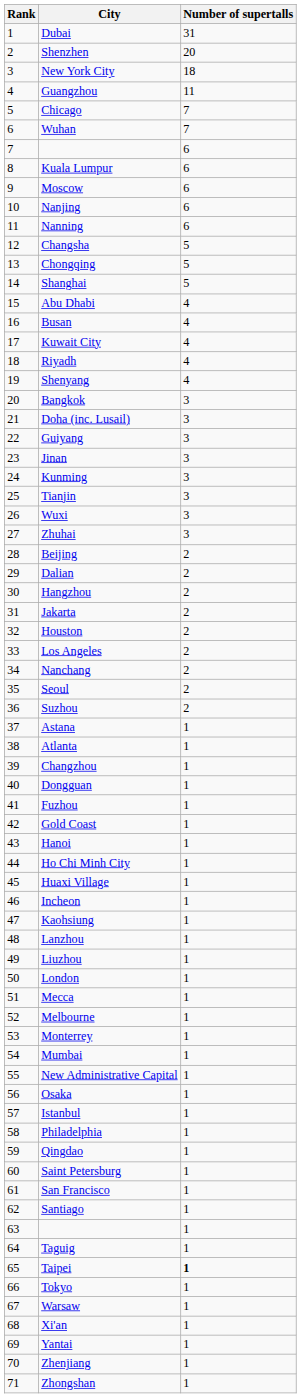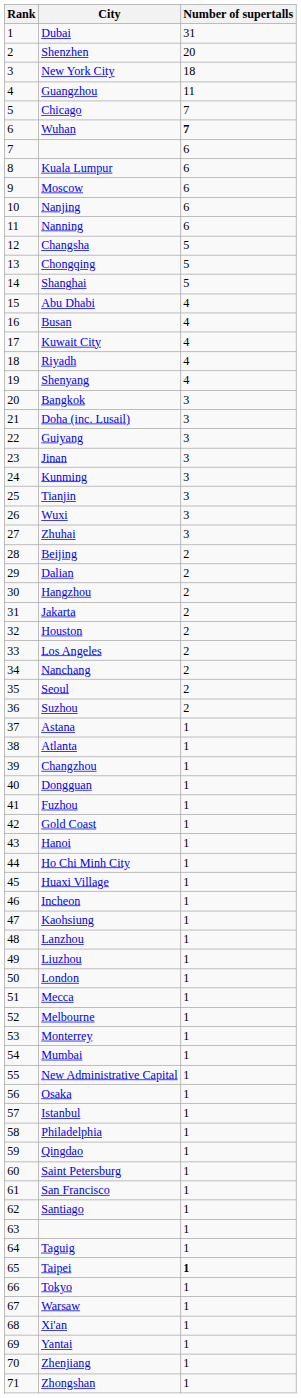(186, 129) normal -> (186, 129) bold
